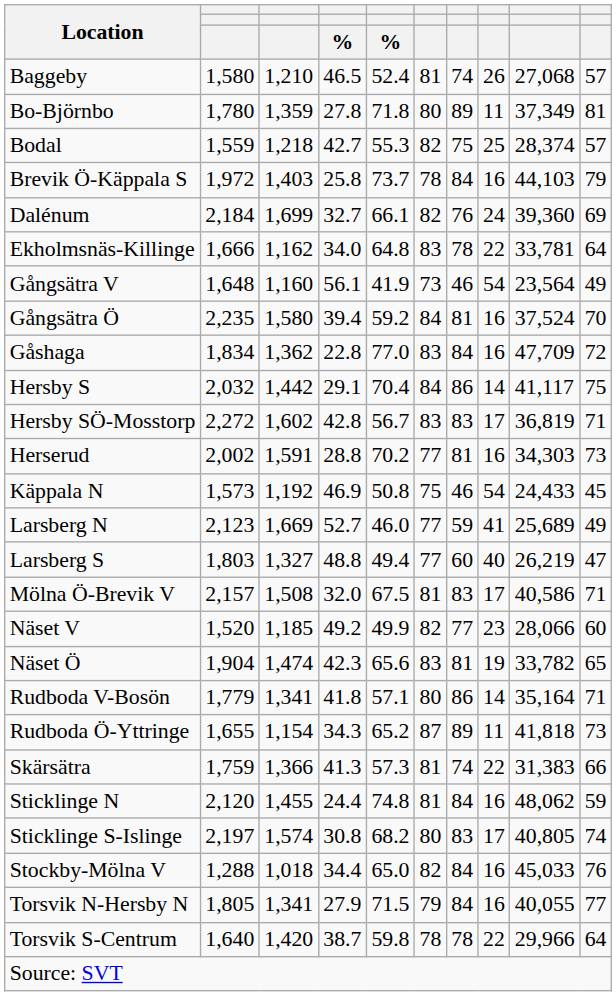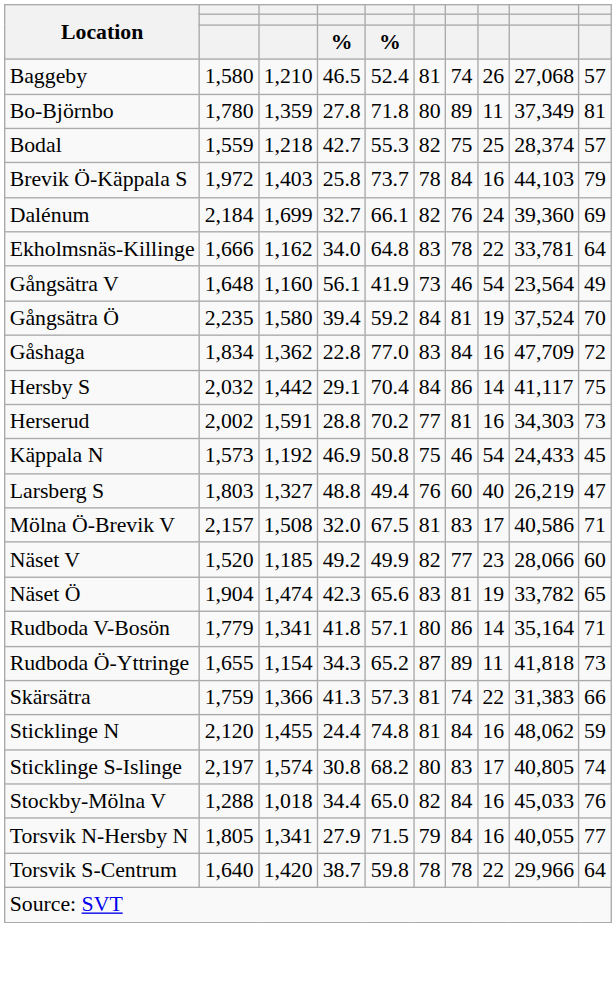(494, 317) 16 -> (493, 317) 19
- row: (102, 421)
- row: (59, 524)
(430, 559) 77 -> (430, 490) 76
